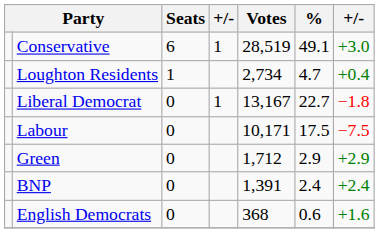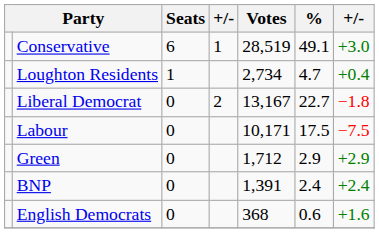(218, 102) 1 -> (218, 102) 2
